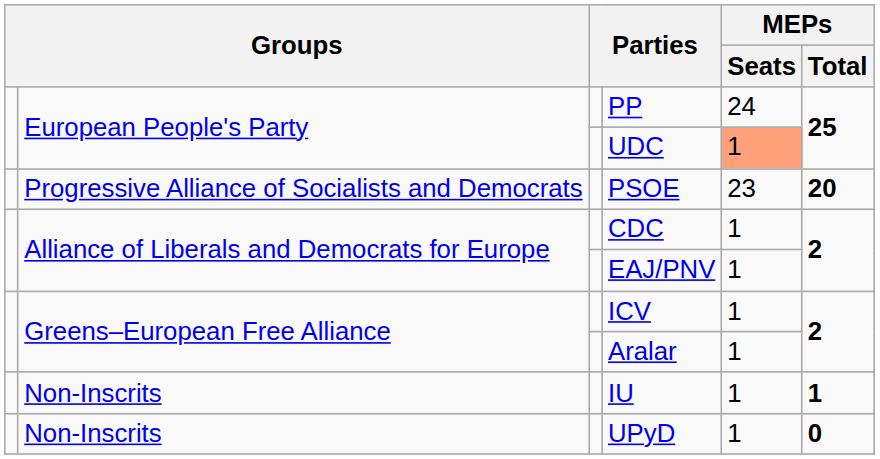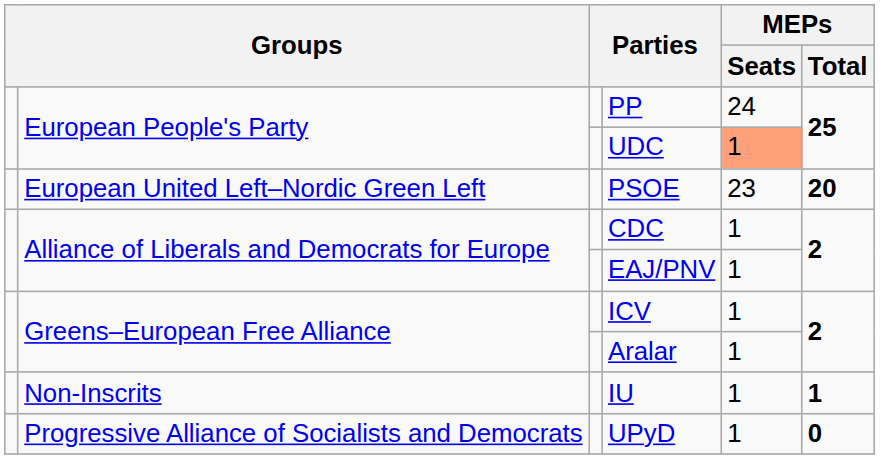(303, 188) Progressive Alliance of Socialists and Democrats -> (255, 188) European United Left–Nordic Green Left
(93, 433) Non-Inscrits -> (303, 433) Progressive Alliance of Socialists and Democrats
